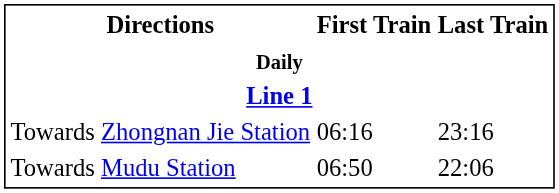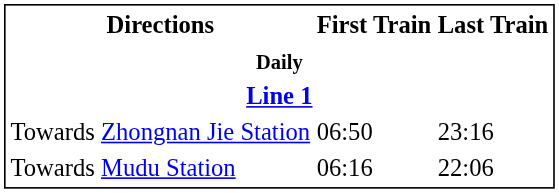(345, 131) 06:16 -> (345, 131) 06:50
(345, 167) 06:50 -> (345, 167) 06:16
